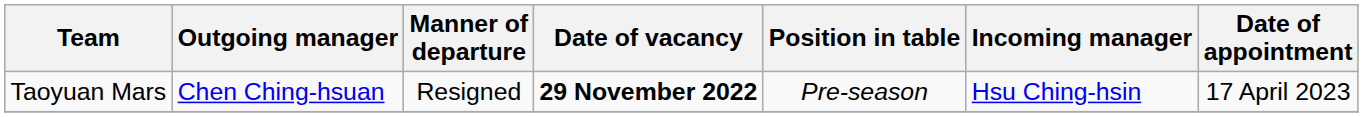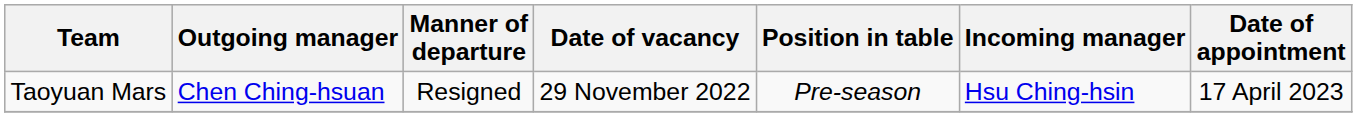(648, 91) bold -> (645, 91) normal
